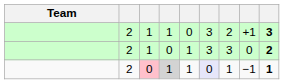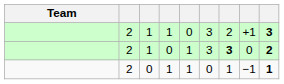(229, 50) normal -> (229, 50) bold
(149, 69) pink background -> (149, 69) no background
(169, 69) lightgrey background -> (169, 69) no background
(209, 69) lavender background -> (209, 69) no background
